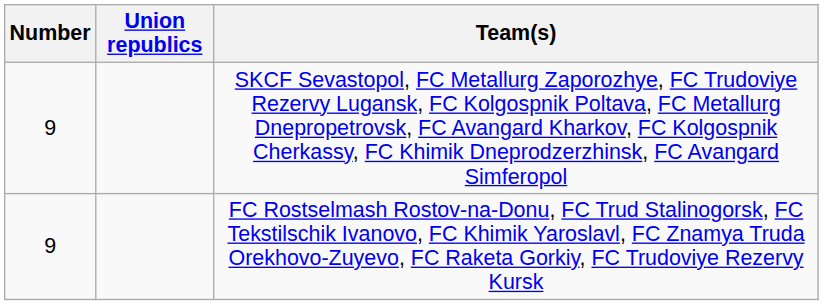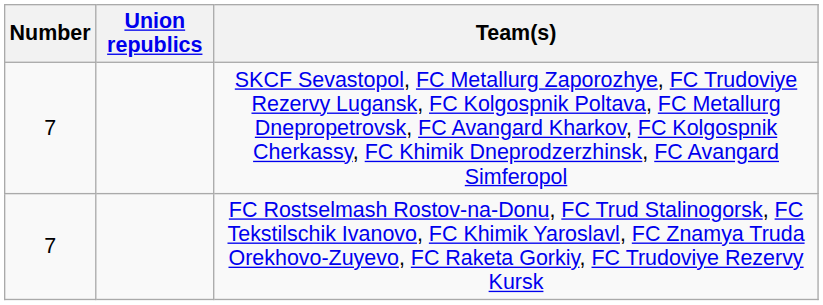(50, 127) 9 -> (50, 127) 7
(50, 246) 9 -> (50, 246) 7
